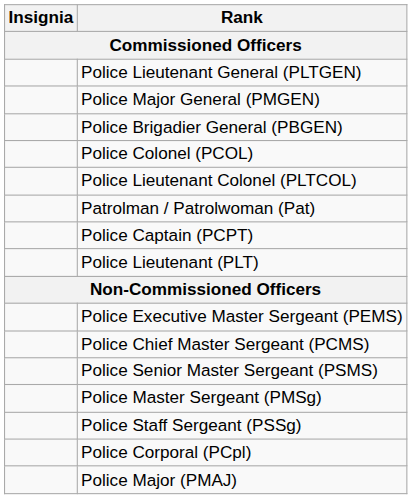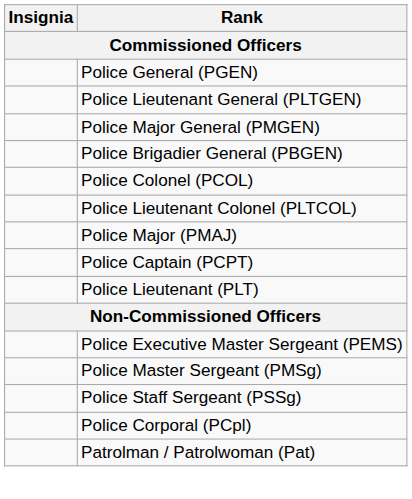+ row: (170, 72)
rows swapped: (159, 479) <-> (198, 208)
- row: (225, 344)
- row: (229, 371)
